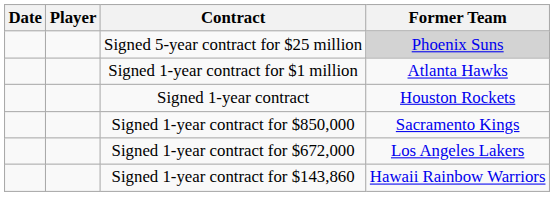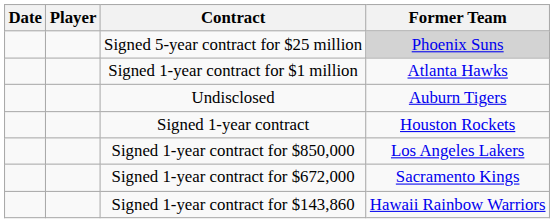+ row: (233, 97)
(458, 124) Sacramento Kings -> (458, 151) Los Angeles Lakers
(458, 151) Los Angeles Lakers -> (458, 177) Sacramento Kings
